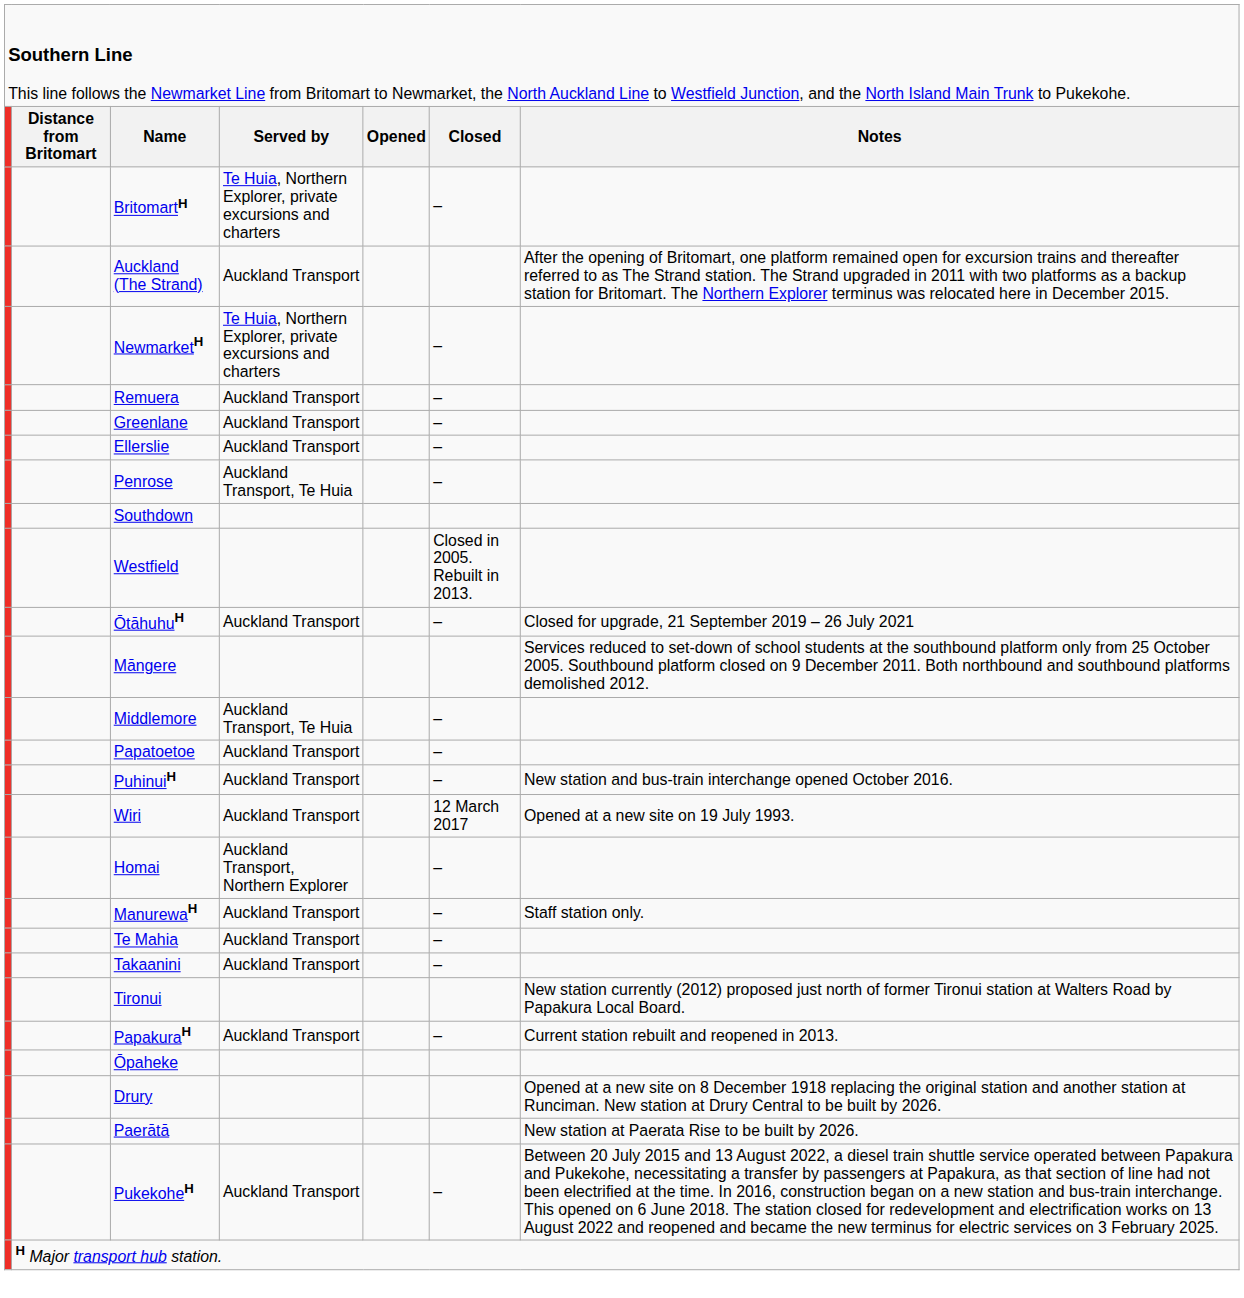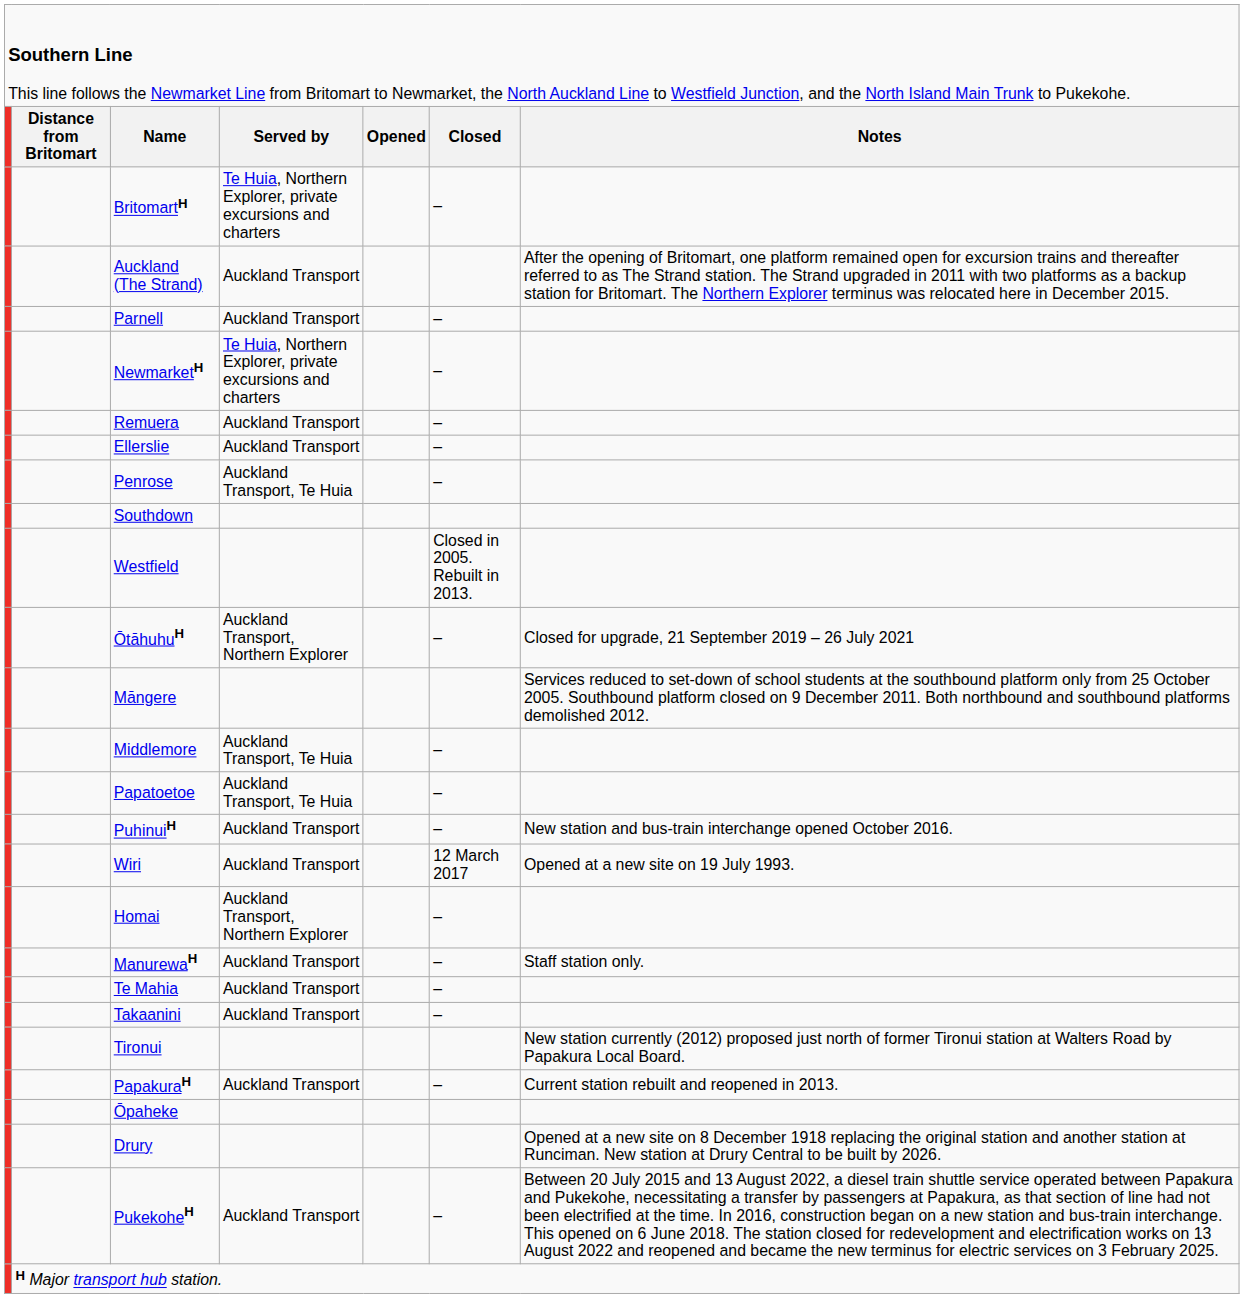+ row: (138, 318)
- row: (151, 422)
(291, 621) Auckland Transport -> (286, 637) Auckland Transport, Northern Explorer
(291, 752) Auckland Transport -> (288, 792) Auckland Transport, Te Huia
- row: (141, 1130)
